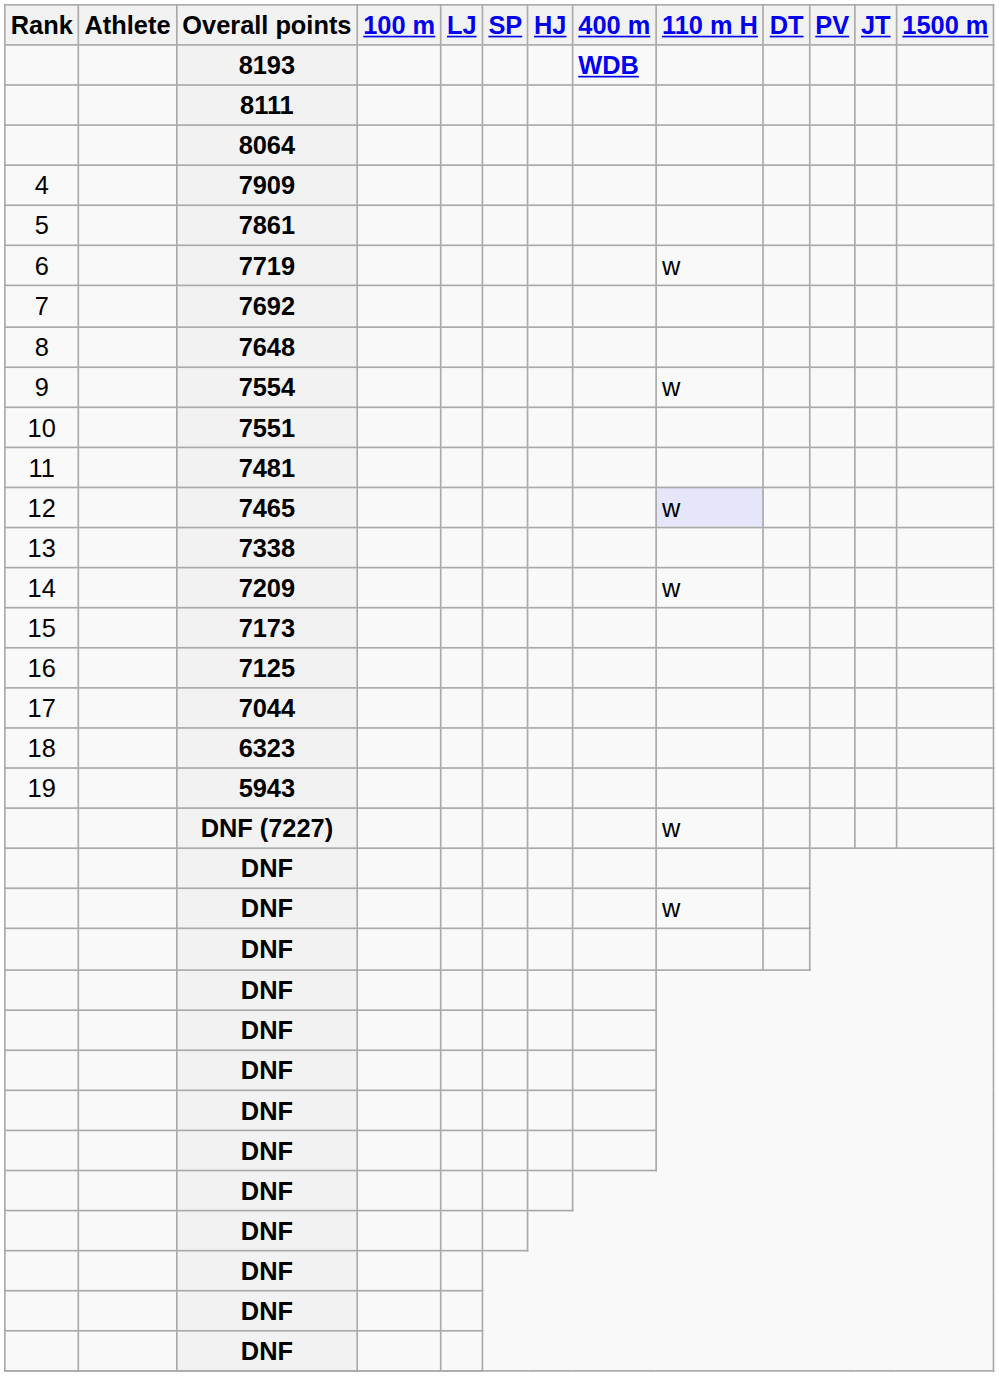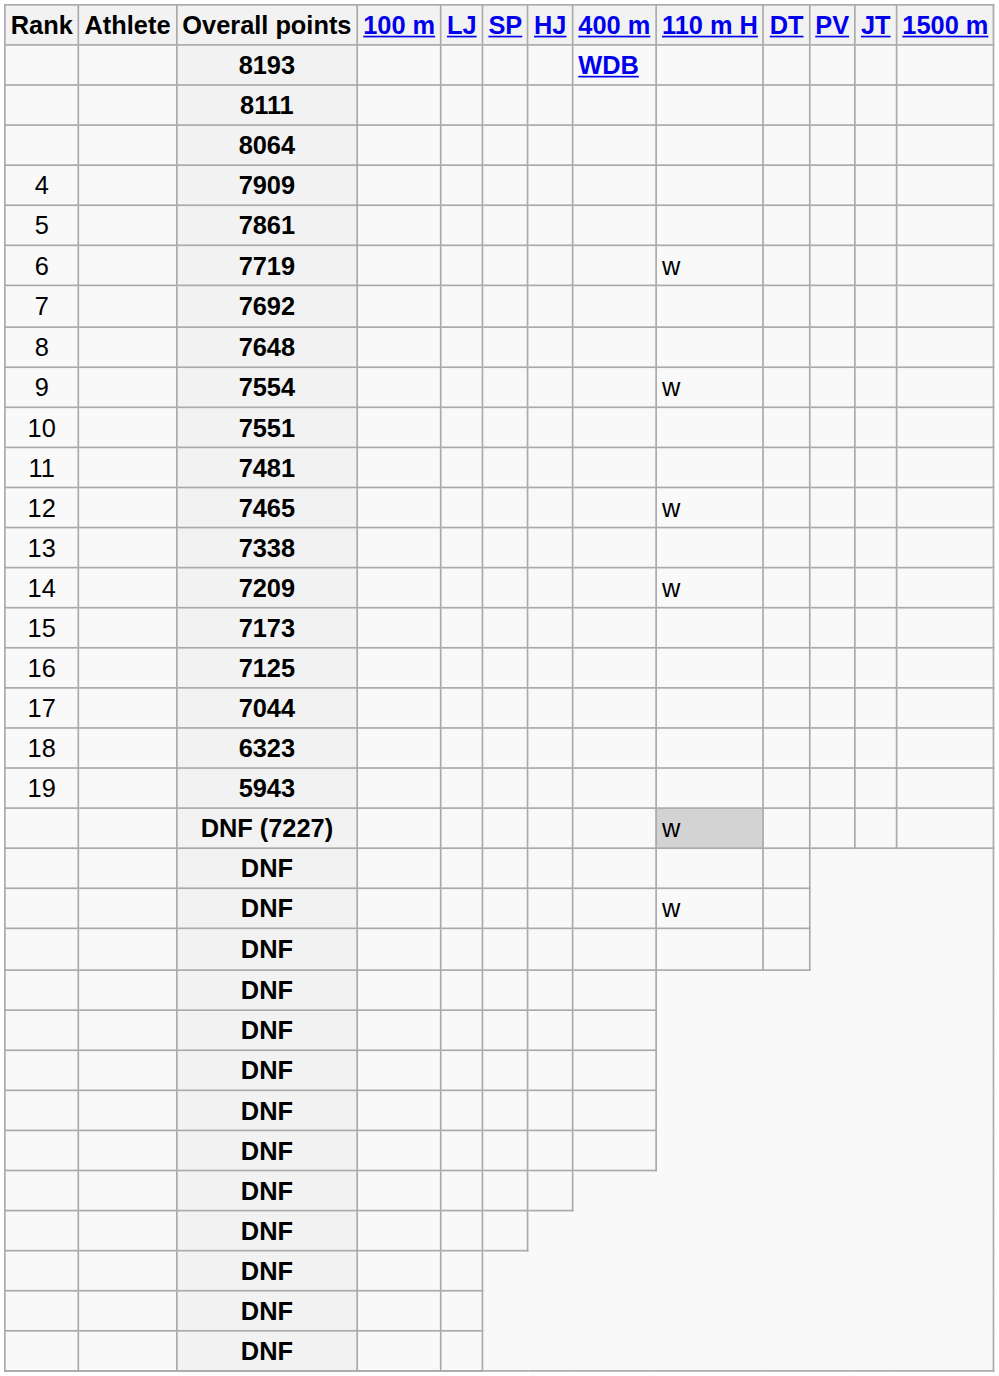(671, 507) lavender background -> (671, 507) no background
(671, 829) no background -> (671, 829) lightgrey background
